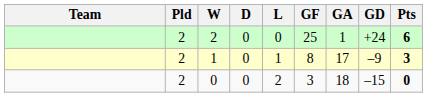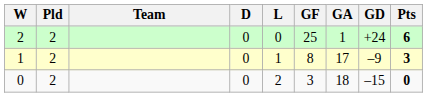columns swapped: (85, 15) <-> (214, 15)
